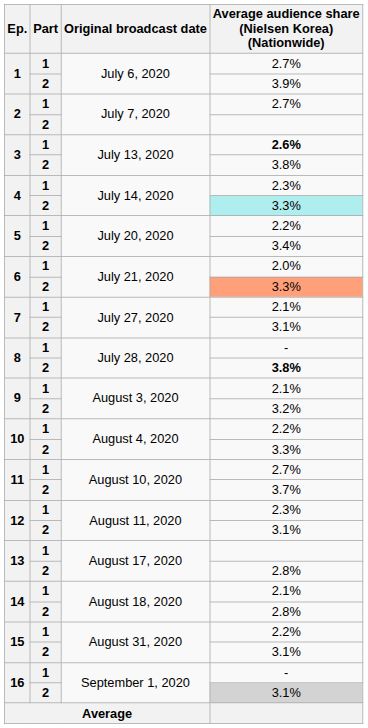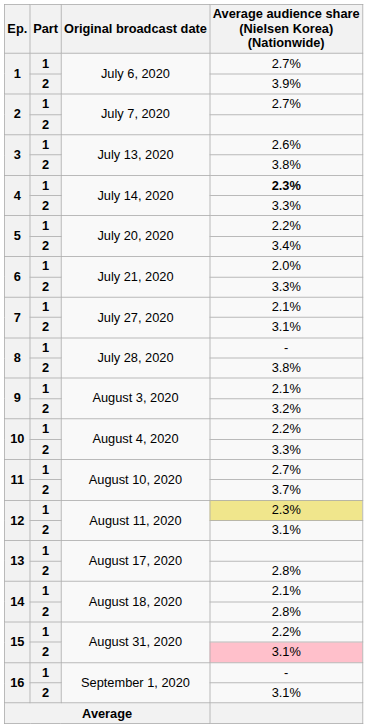(286, 144) bold -> (286, 144) normal
(286, 185) normal -> (286, 185) bold
(286, 205) paleturquoise background -> (286, 205) no background
(286, 287) lightsalmon background -> (286, 287) no background
(286, 368) bold -> (286, 368) normal
(286, 510) no background -> (286, 510) khaki background
(286, 652) no background -> (286, 652) pink background
(286, 693) lightgrey background -> (286, 693) no background
